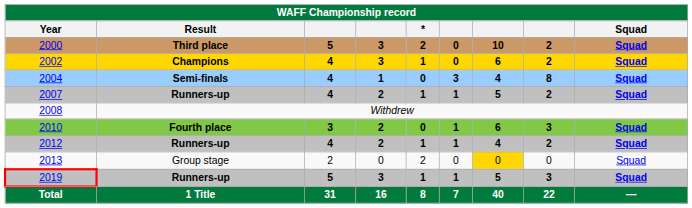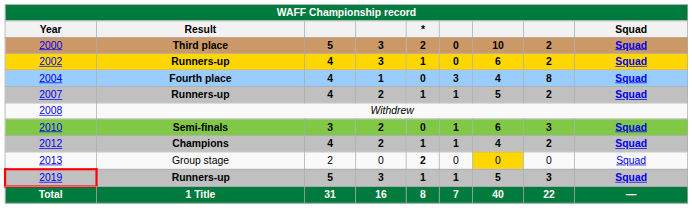(200, 62) Champions -> (200, 62) Runners-up
(200, 78) Semi-finals -> (200, 78) Fourth place
(200, 128) Fourth place -> (200, 128) Semi-finals
(200, 144) Runners-up -> (200, 144) Champions
(423, 161) normal -> (423, 161) bold
